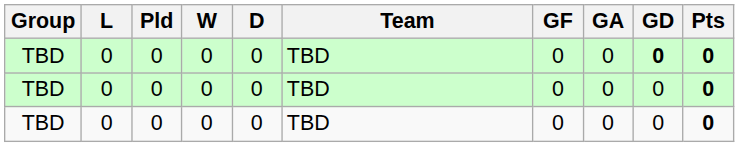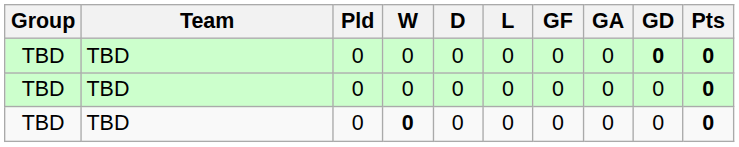columns swapped: (407, 21) <-> (107, 21)
(207, 123) normal -> (408, 123) bold
